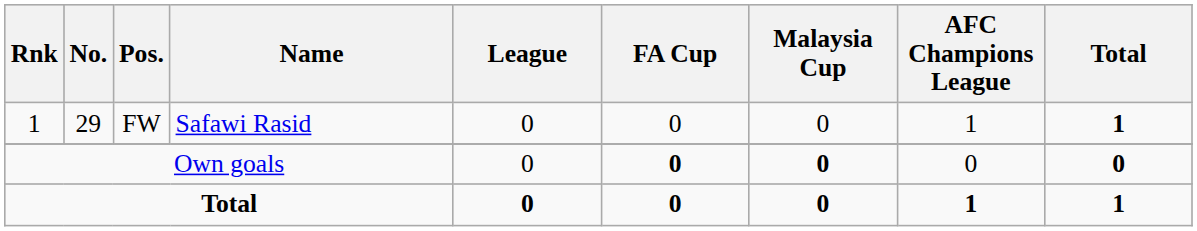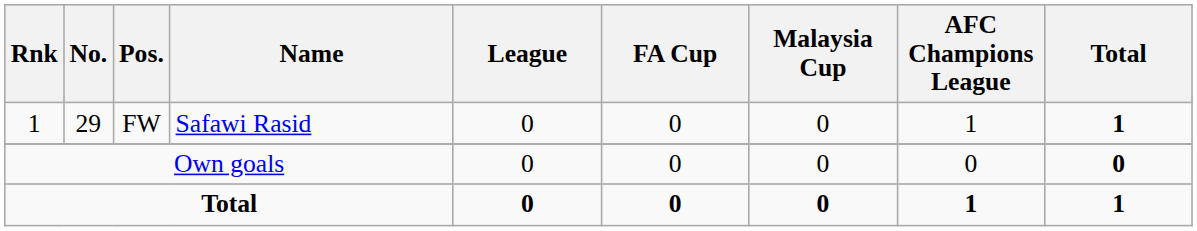(675, 163) bold -> (675, 163) normal
(823, 163) bold -> (823, 163) normal
